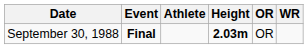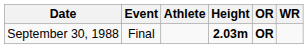(141, 33) bold -> (141, 33) normal
(264, 33) normal -> (264, 33) bold
